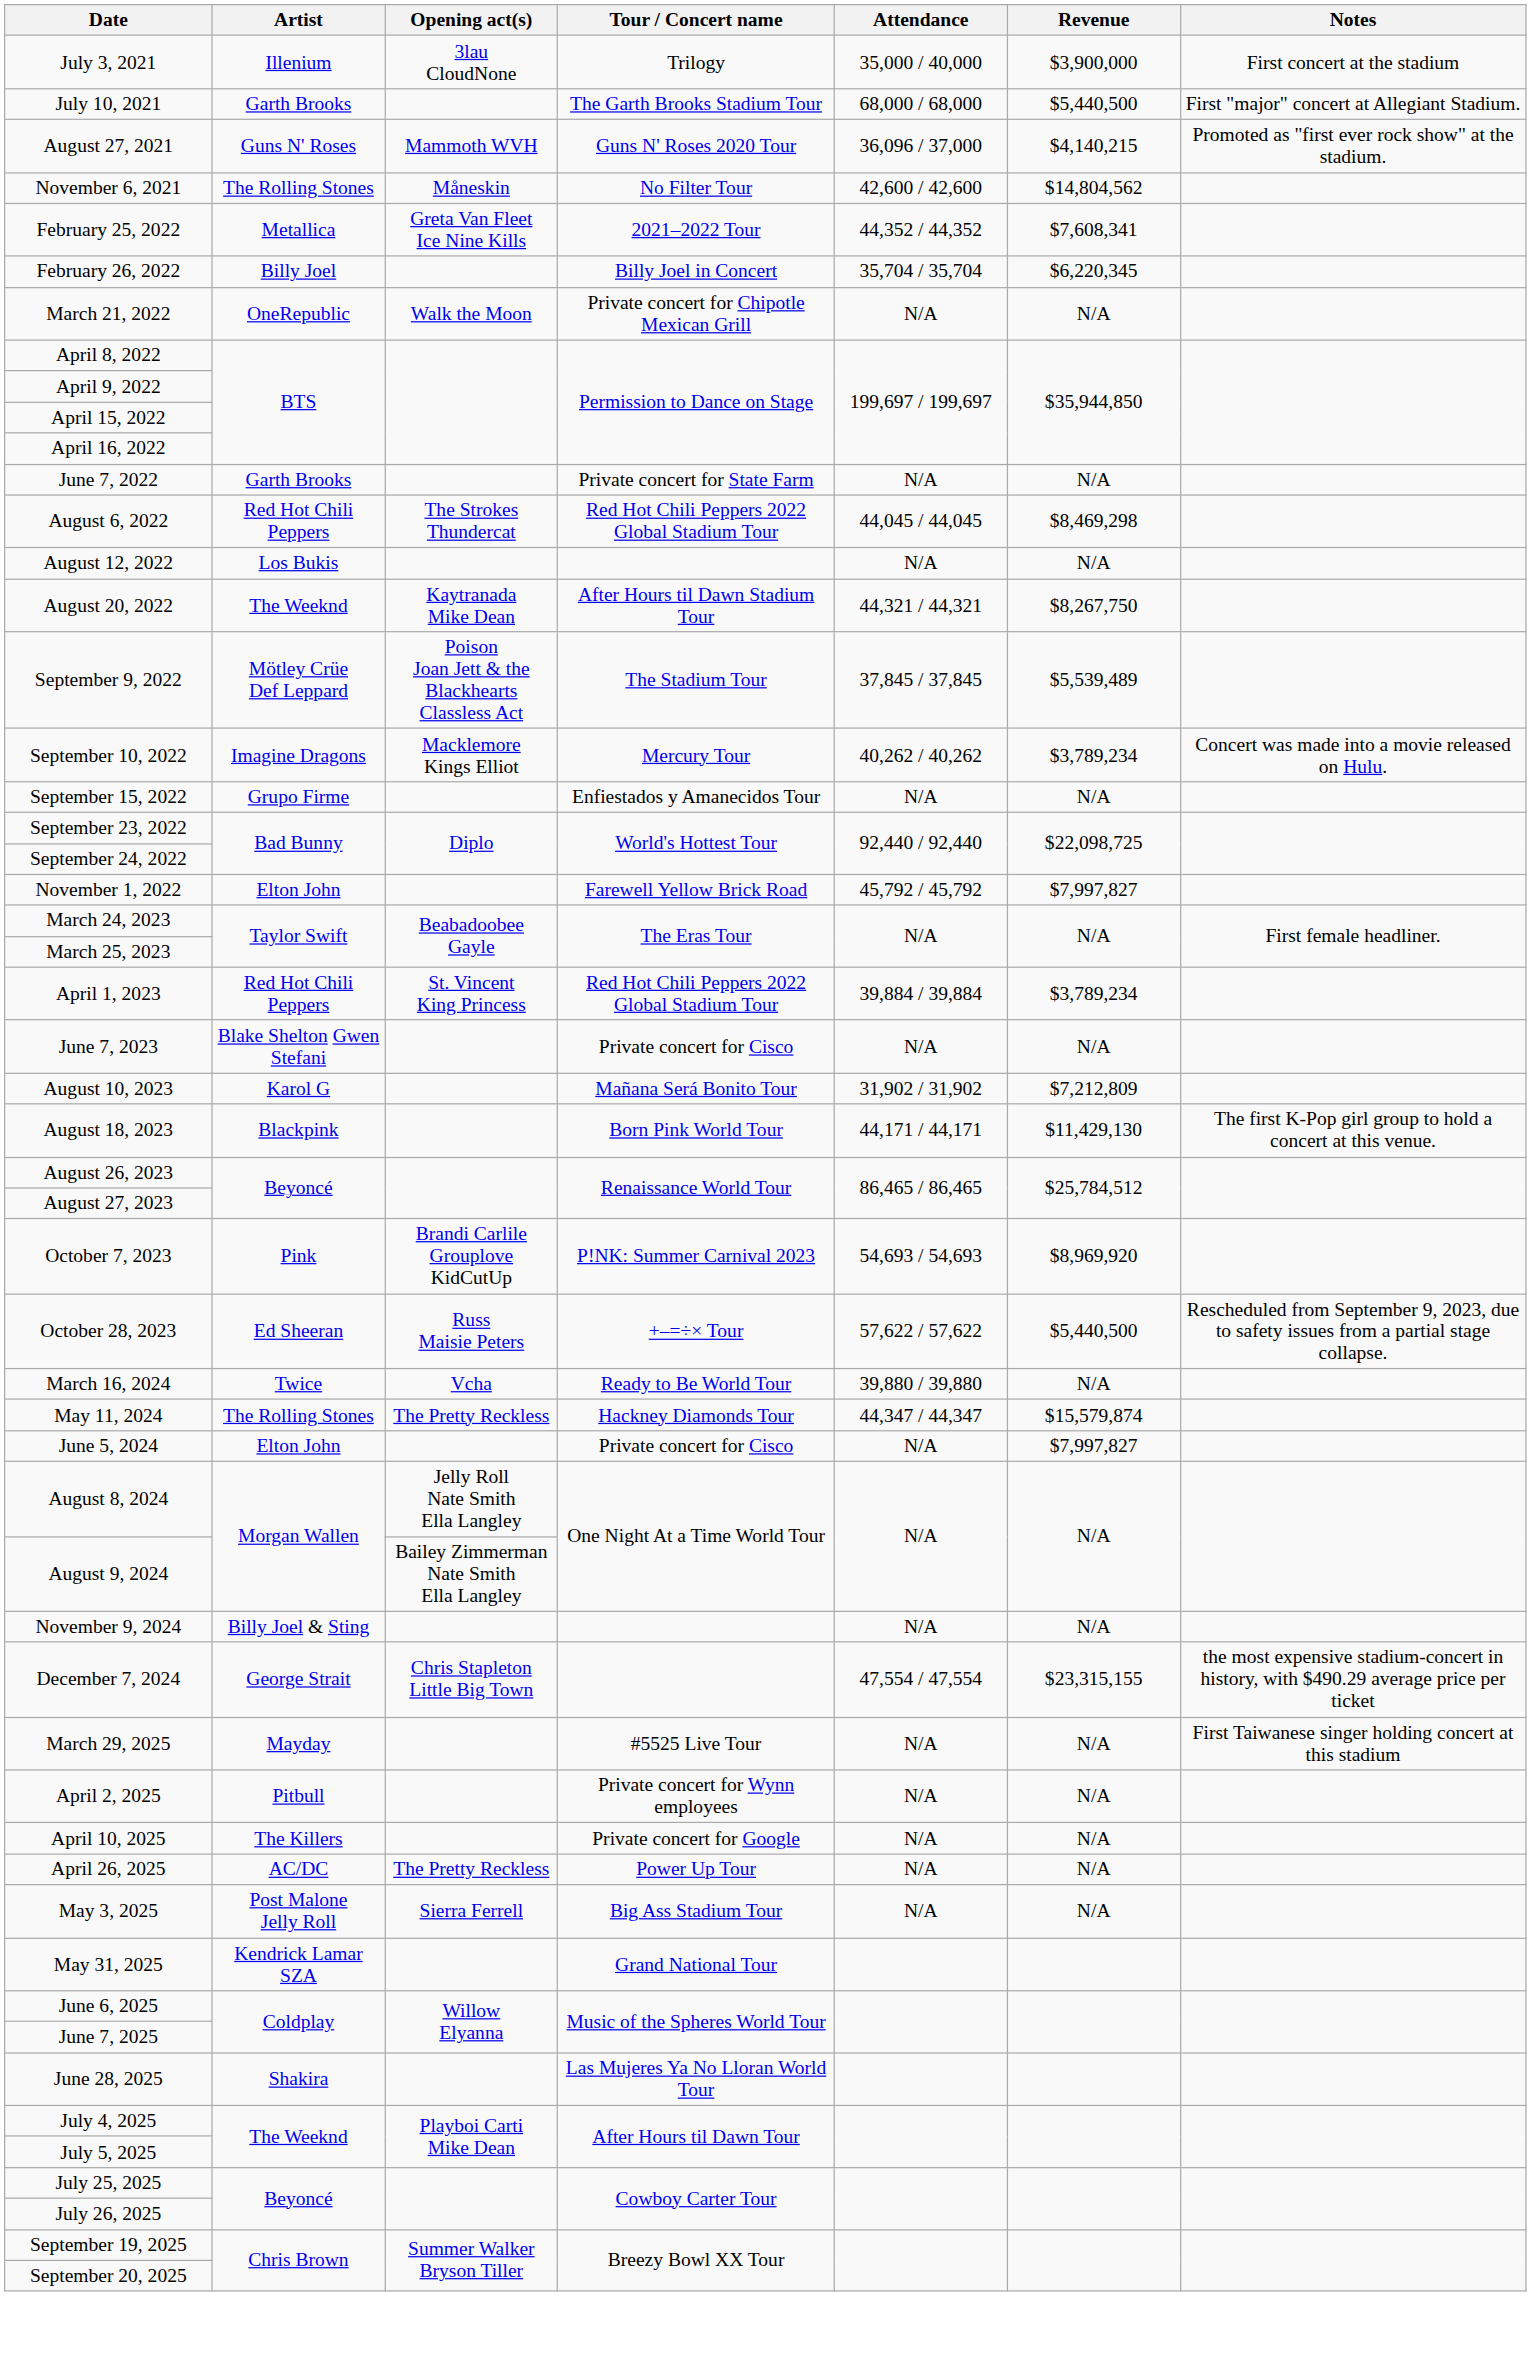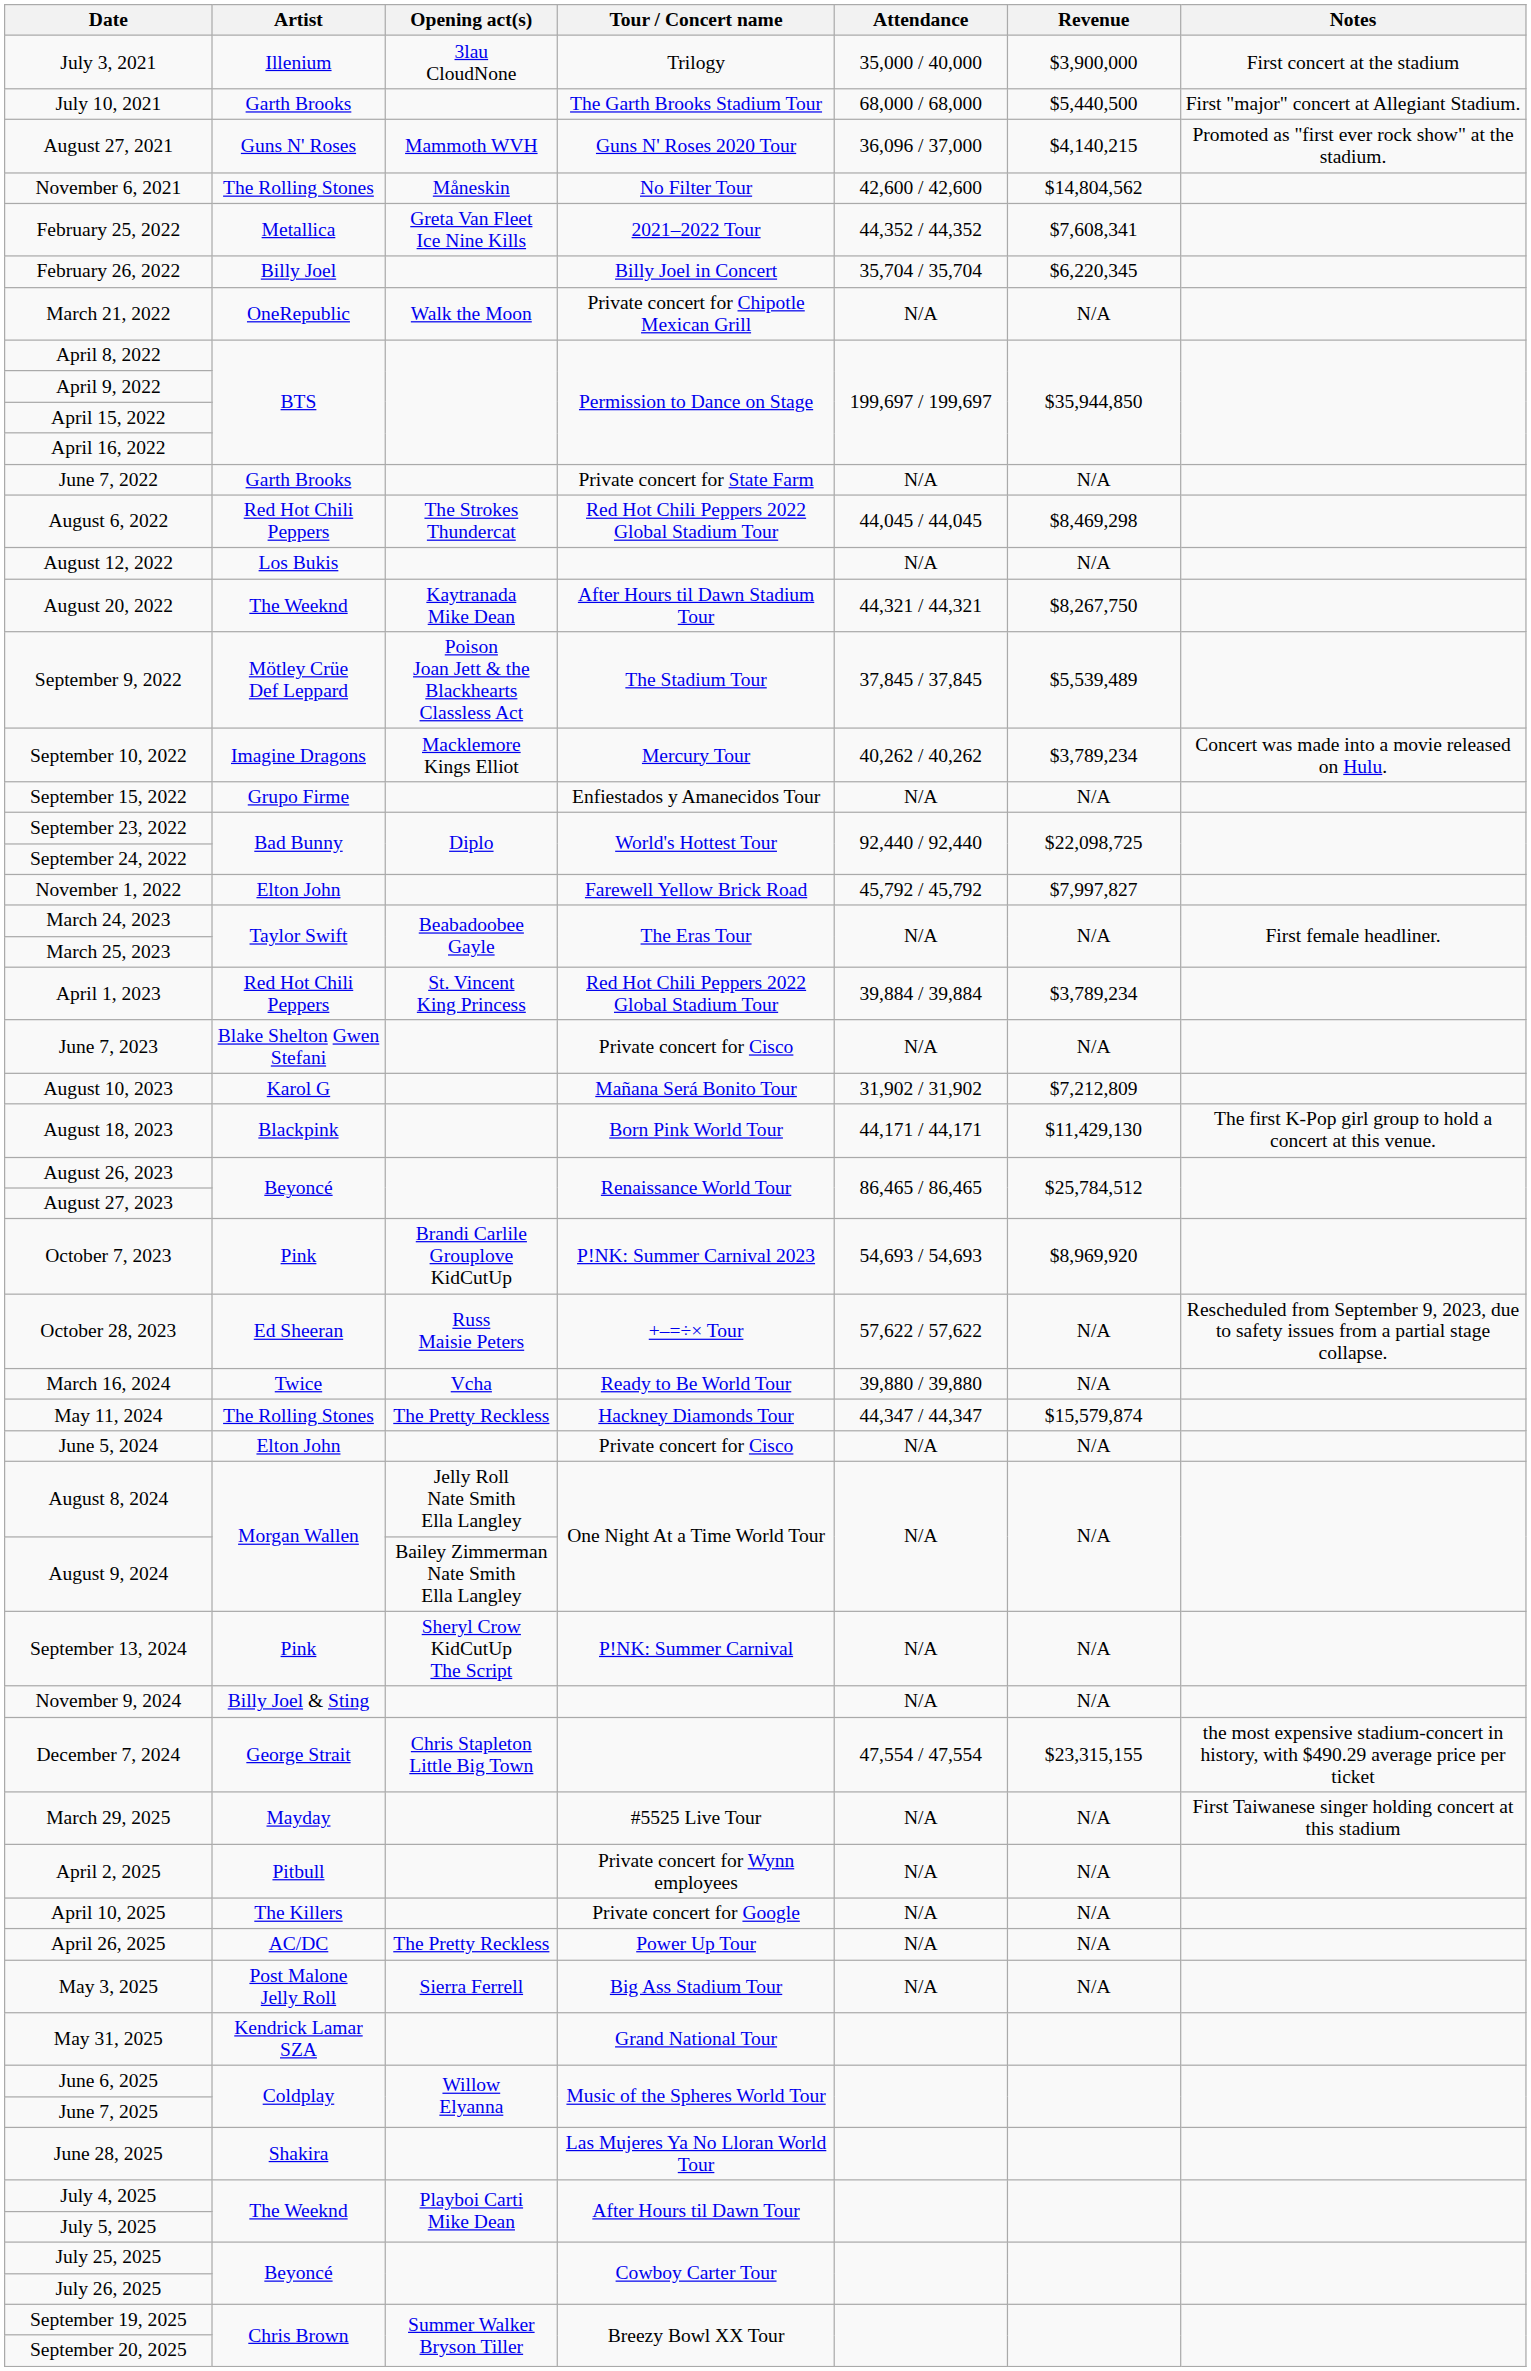(1094, 1331) $5,440,500 -> (1094, 1331) N/A
(1094, 1445) $7,997,827 -> (1094, 1445) N/A
+ row: (108, 1648)
